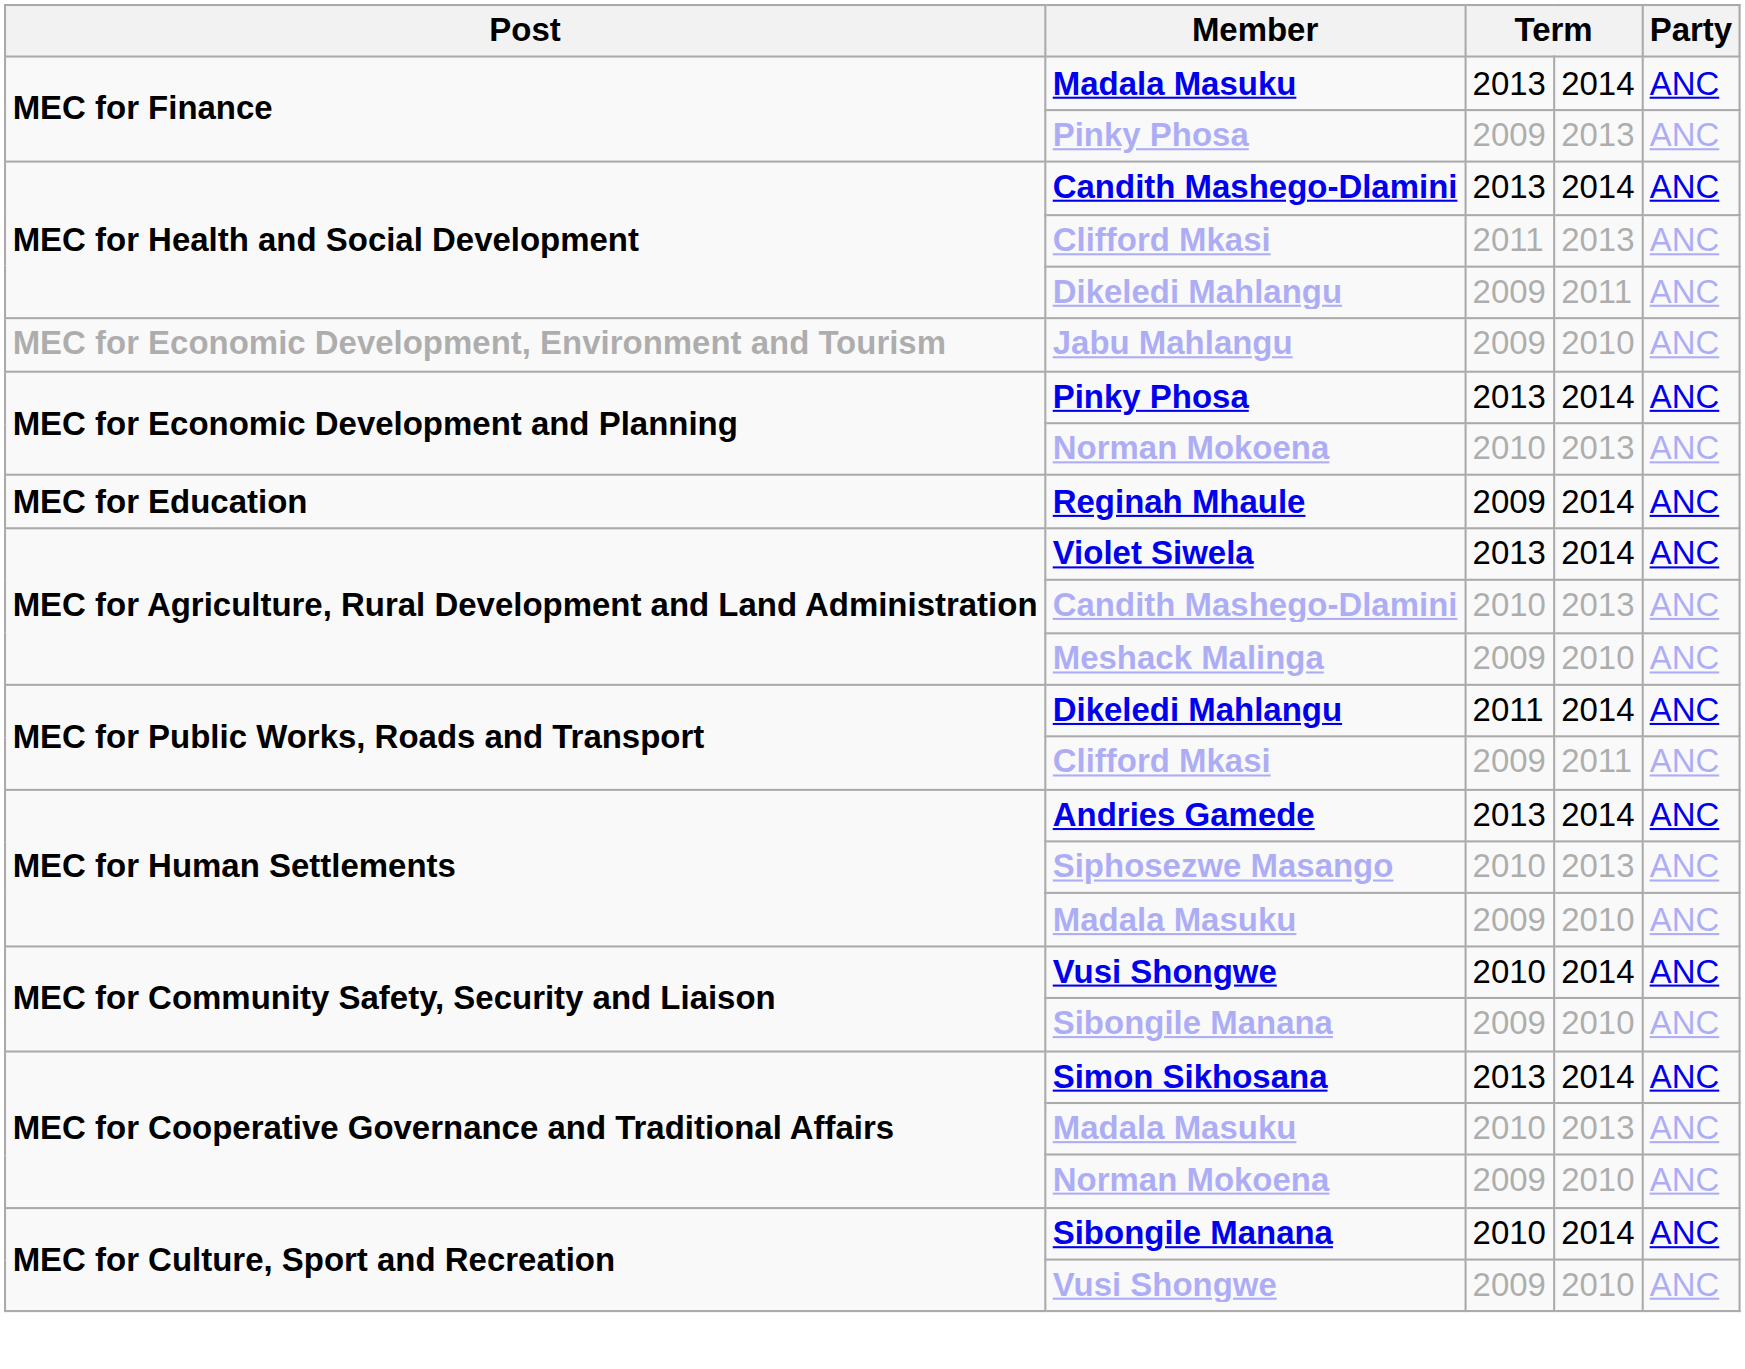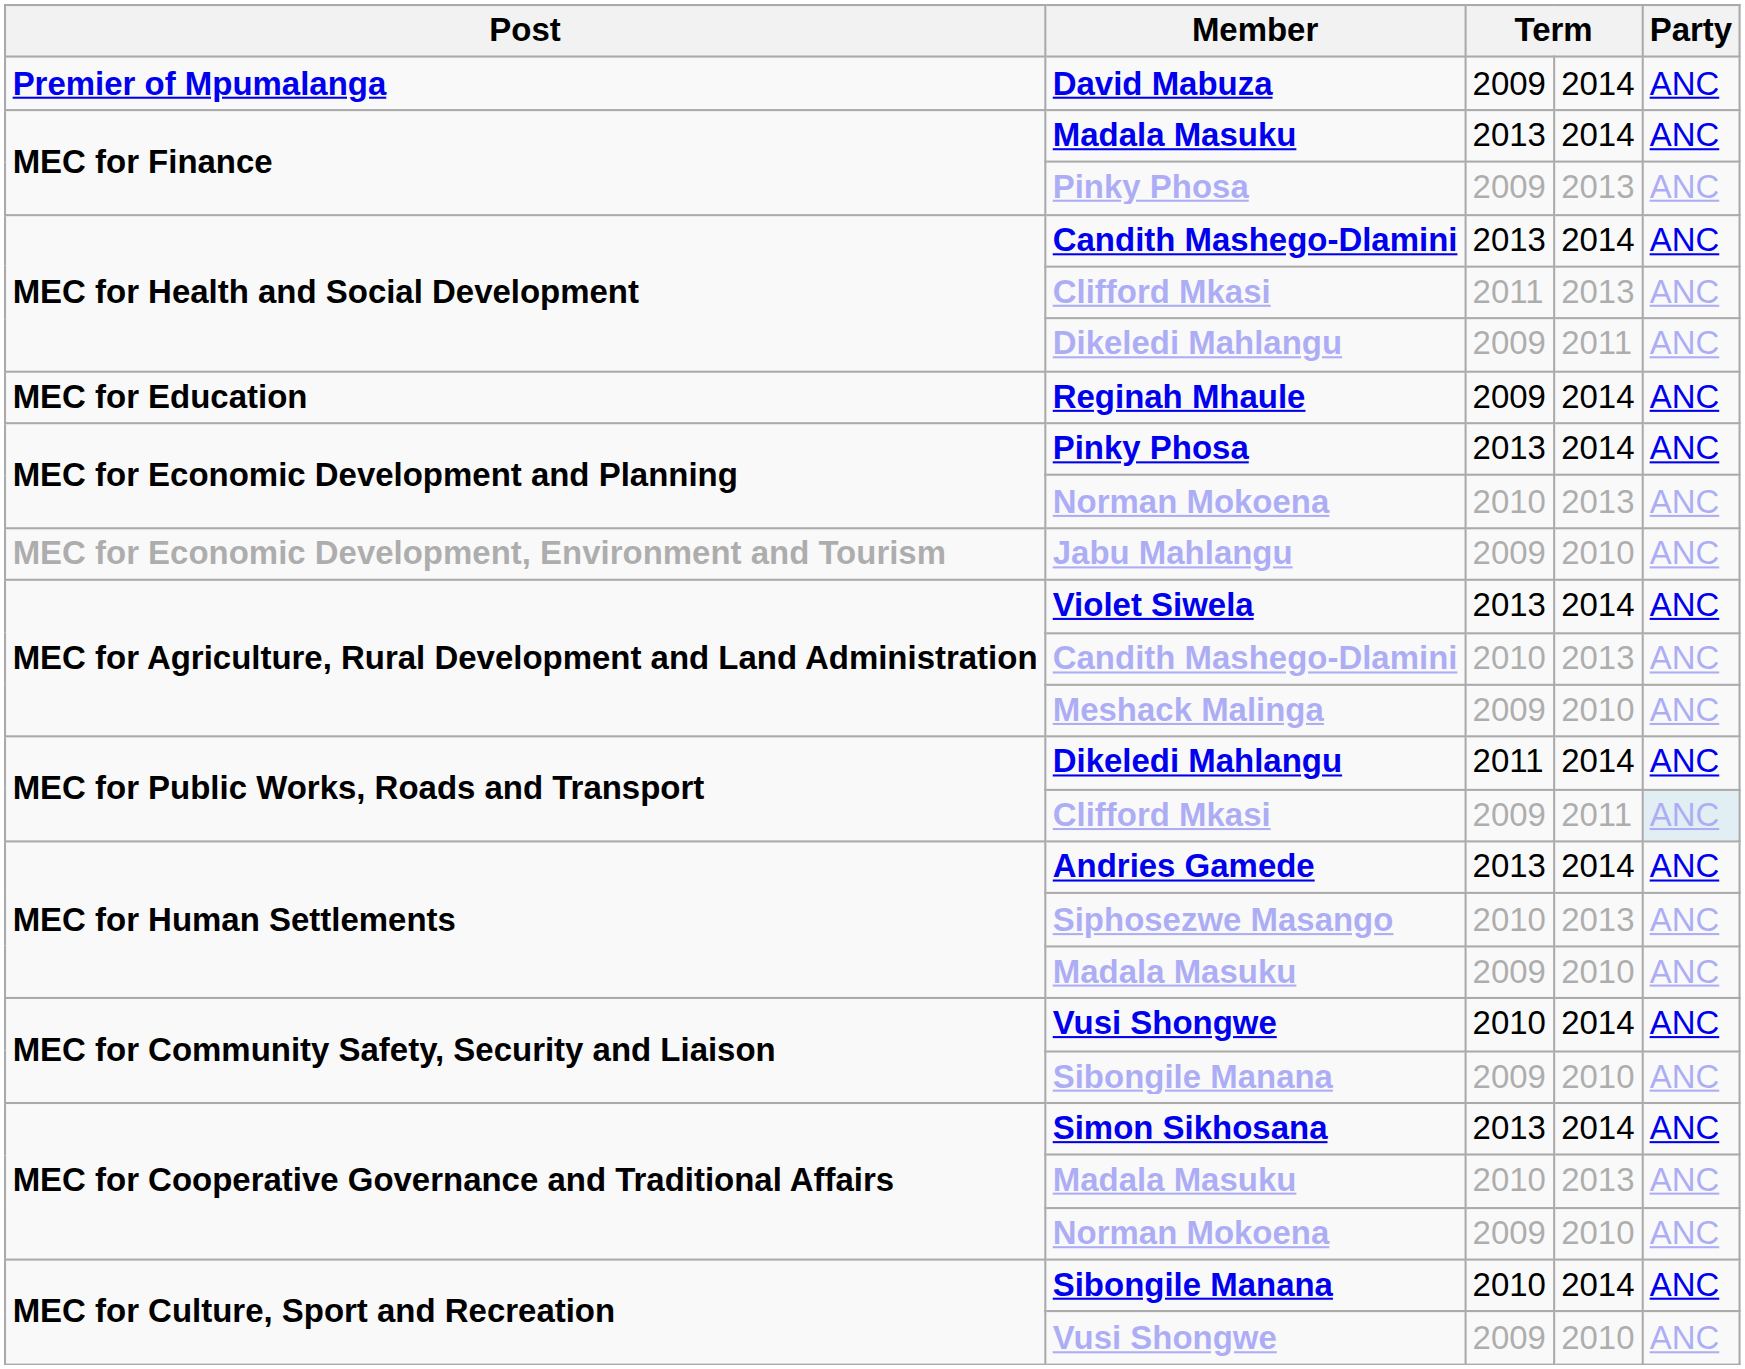+ row: (199, 82)
rows swapped: (160, 501) <-> (479, 344)
(1684, 762) no background -> (1684, 814) lightblue background
